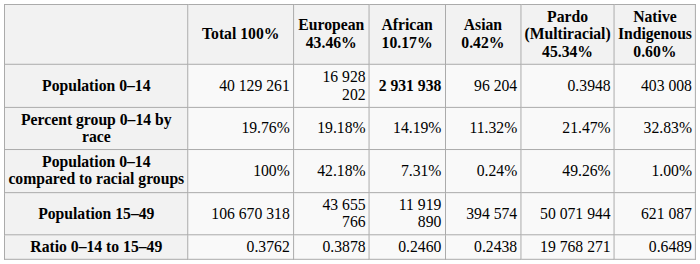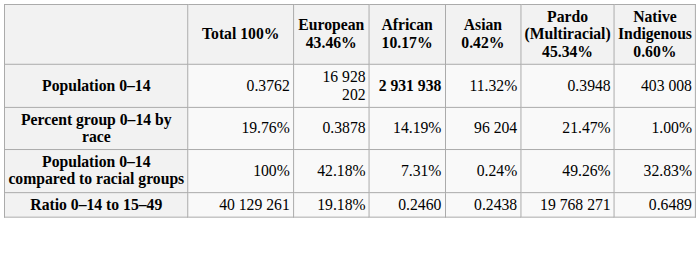(254, 85) 40 129 261 -> (268, 85) 0.3762
(496, 85) 96 204 -> (493, 85) 11.32%
(341, 128) 19.18% -> (344, 128) 0.3878
(493, 128) 11.32% -> (496, 128) 96 204
(668, 128) 32.83% -> (672, 128) 1.00%
(672, 170) 1.00% -> (668, 170) 32.83%
- row: (96, 213)
(268, 247) 0.3762 -> (254, 204) 40 129 261
(344, 247) 0.3878 -> (341, 204) 19.18%
